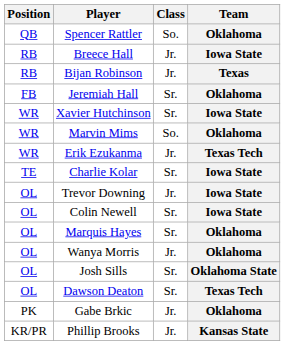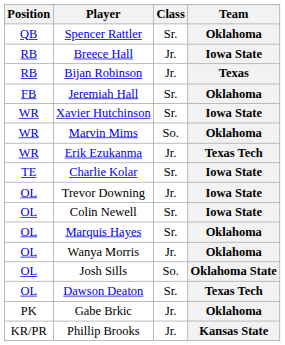(171, 34) So. -> (171, 34) Sr.
(171, 271) Sr. -> (171, 271) So.
